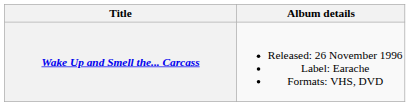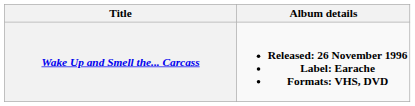(321, 68) normal -> (323, 68) bold
